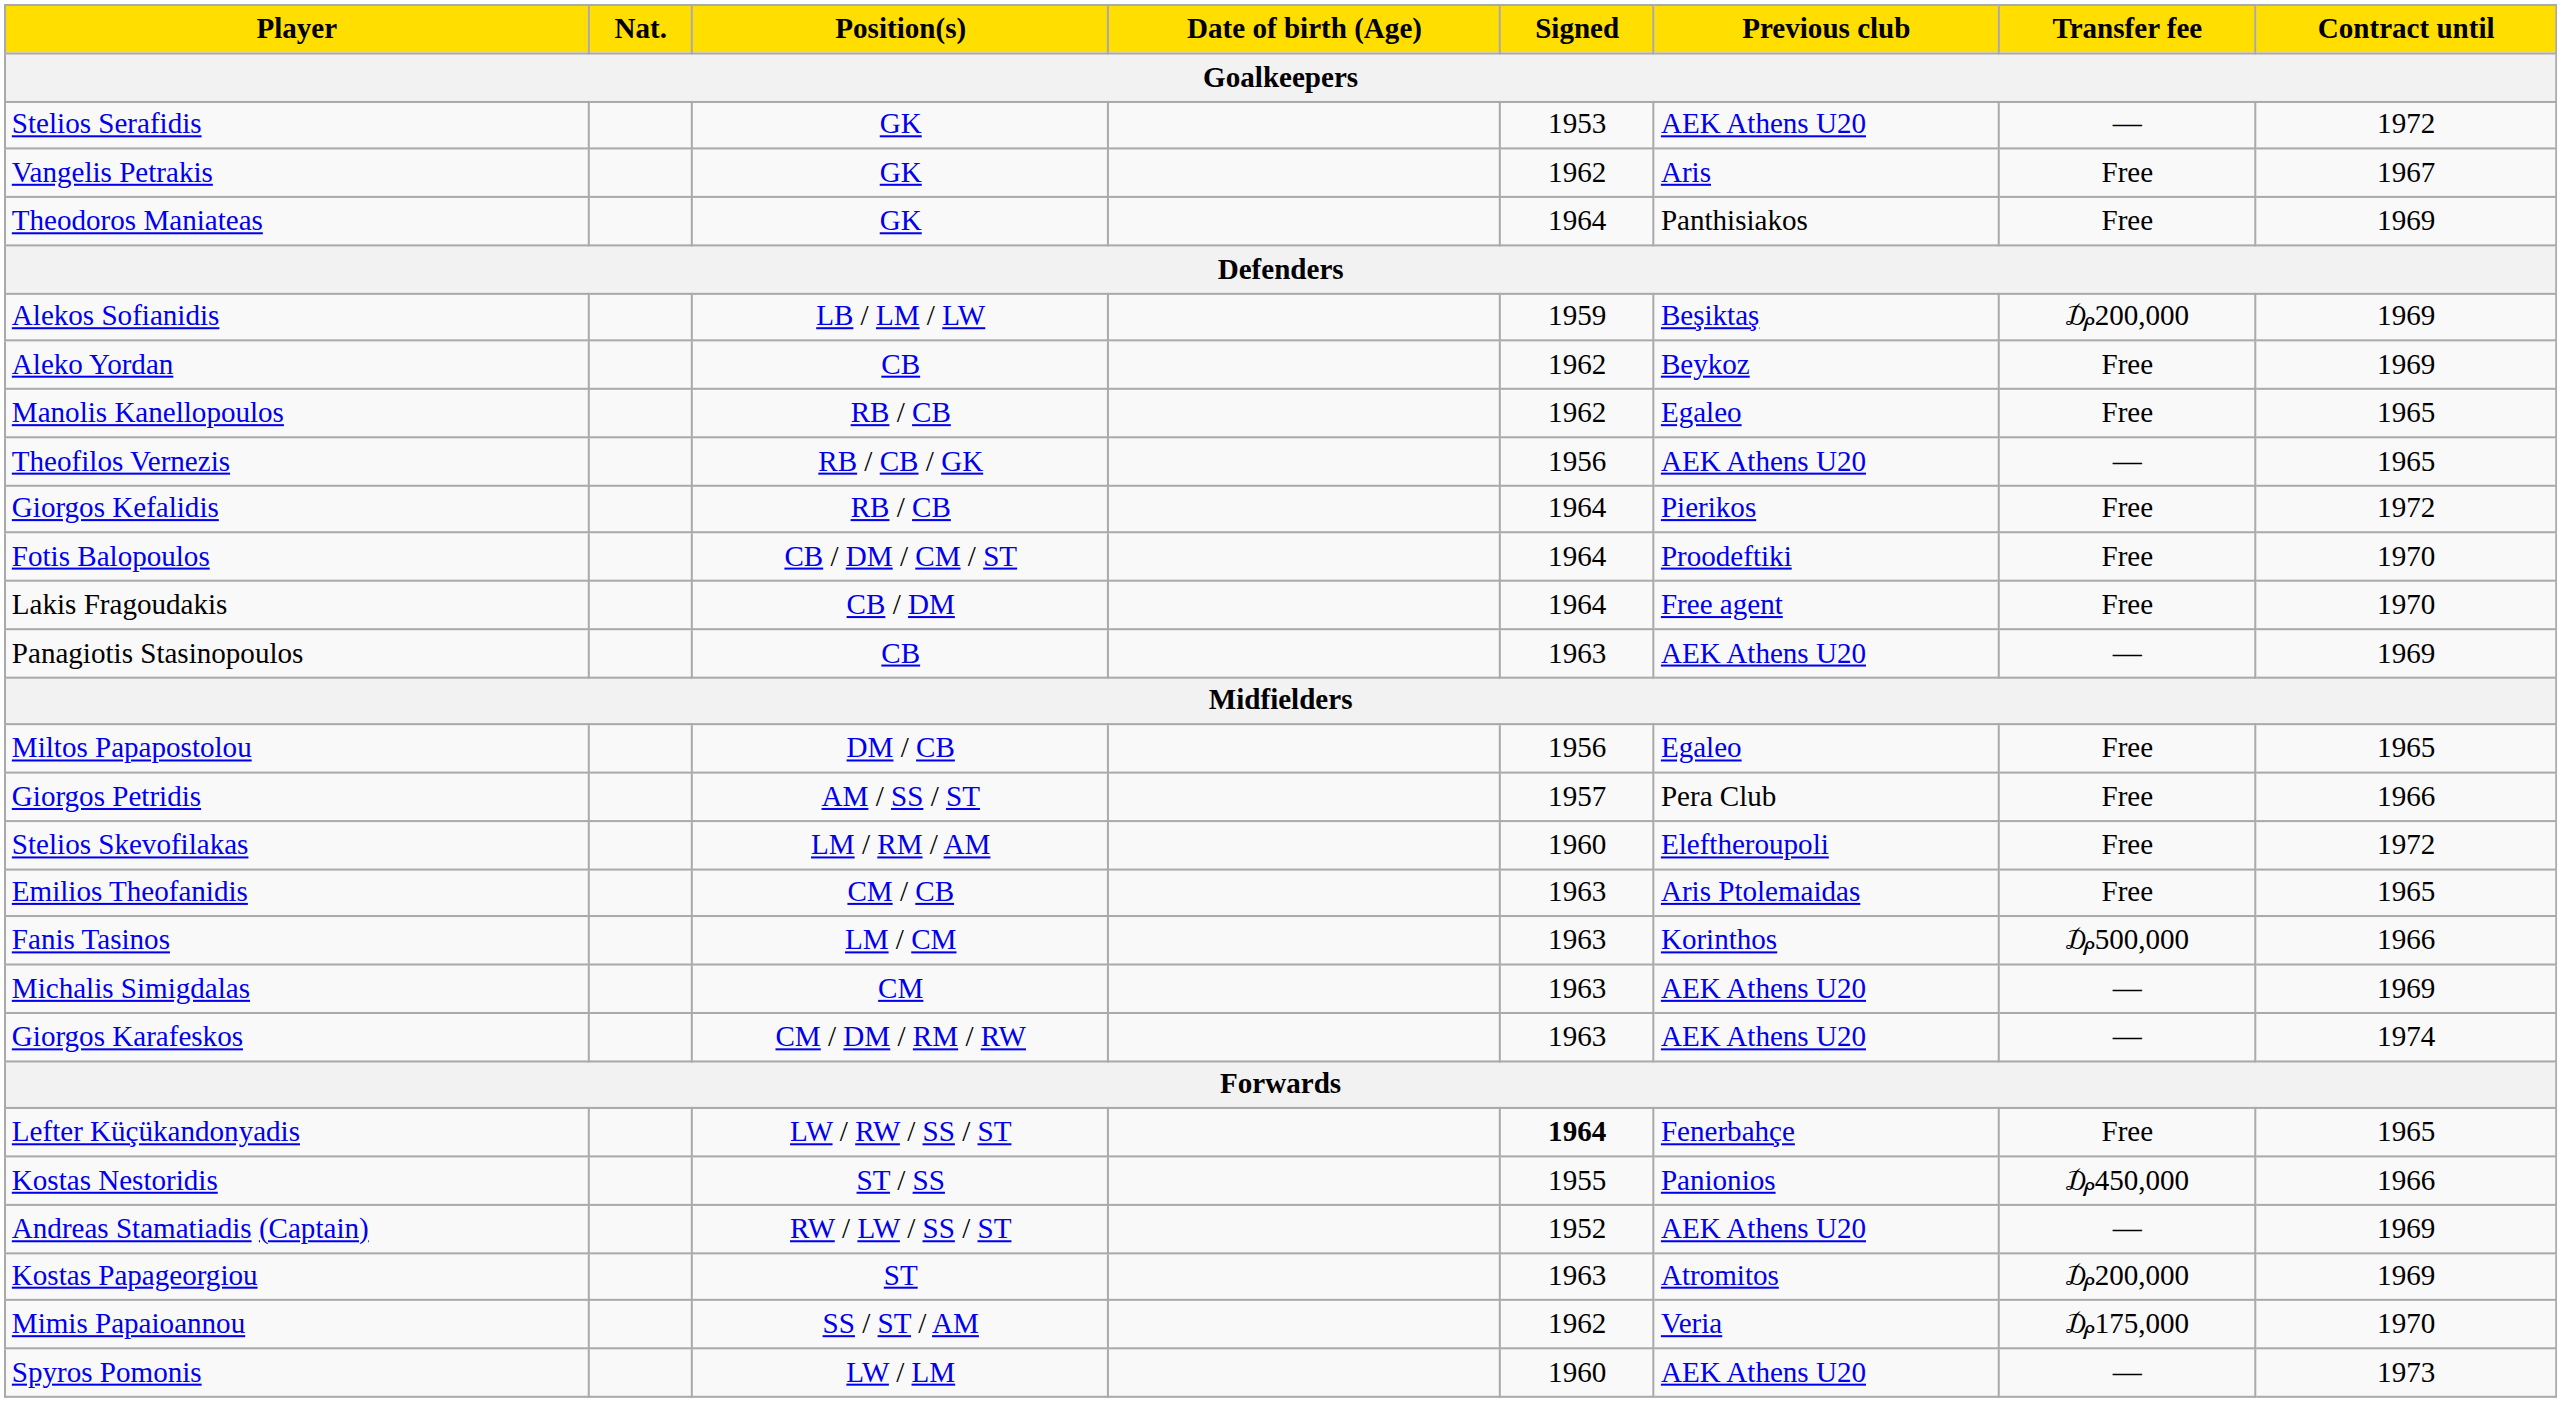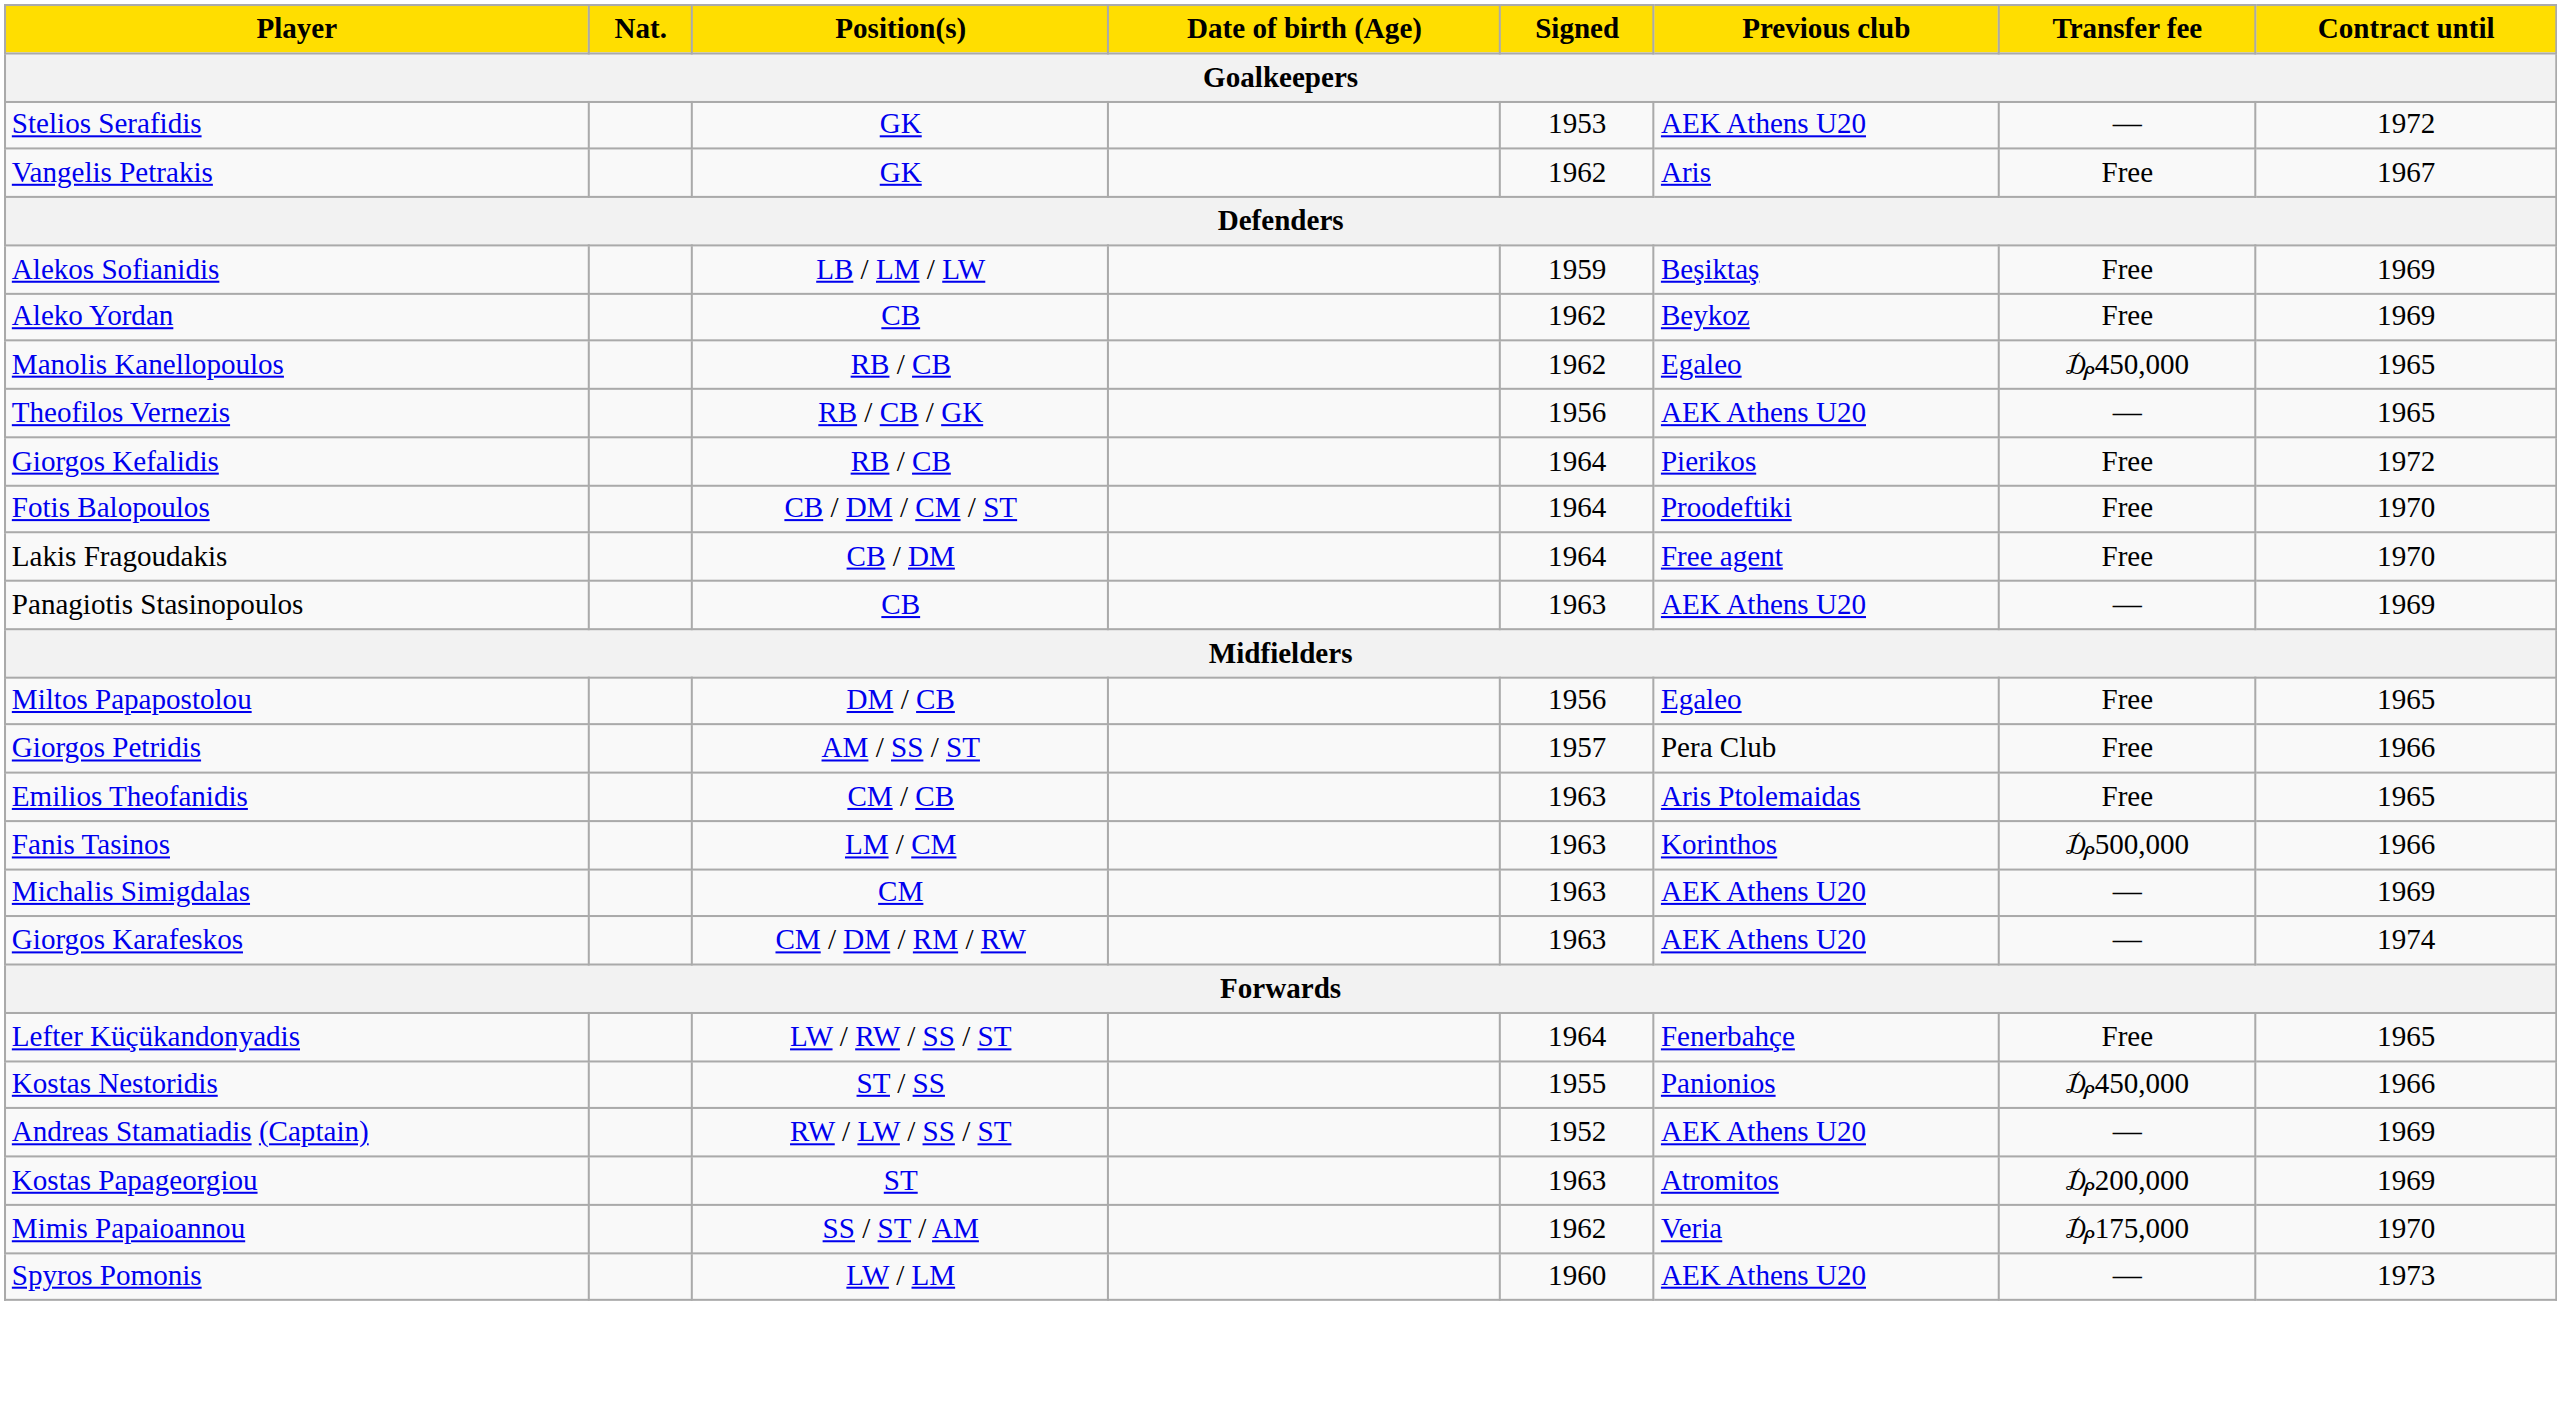- row: (137, 220)
(2127, 316) ₯200,000 -> (2127, 268) Free
(2127, 412) Free -> (2127, 364) ₯450,000
- row: (130, 844)
(1577, 1132) bold -> (1577, 1036) normal
